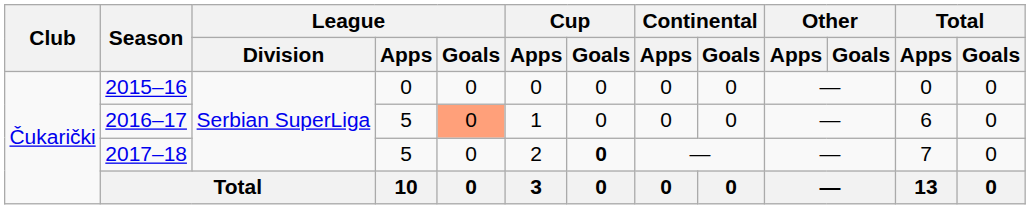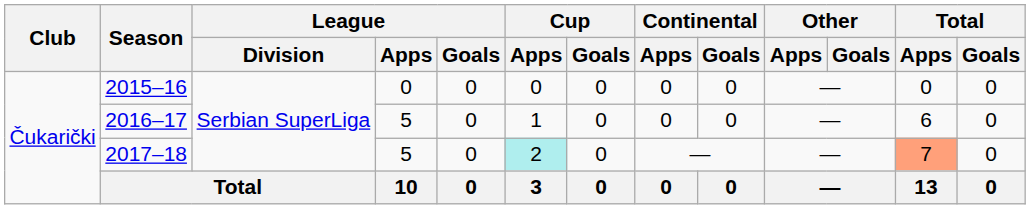(471, 120) lightsalmon background -> (471, 120) no background
(536, 154) no background -> (536, 154) paleturquoise background
(601, 154) bold -> (601, 154) normal
(926, 154) no background -> (926, 154) lightsalmon background
